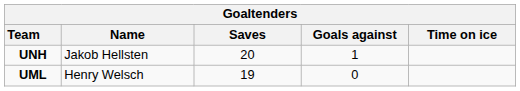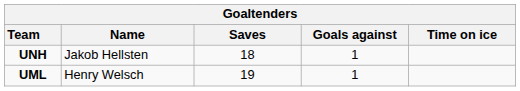(247, 55) 20 -> (247, 55) 18
(355, 75) 0 -> (355, 75) 1
